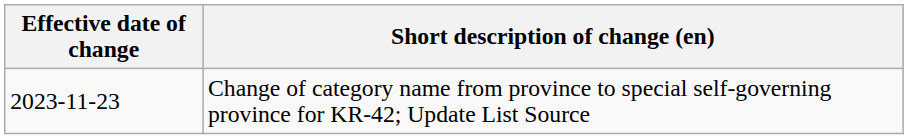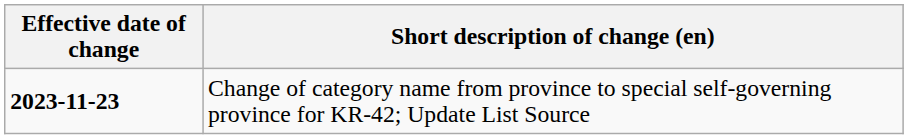(65, 100) normal -> (65, 100) bold
